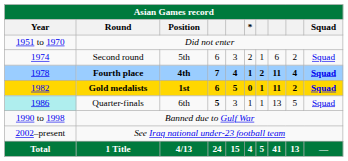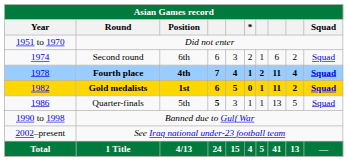(184, 58) 5th -> (184, 58) 6th
(40, 103) paleturquoise background -> (40, 103) no background
(184, 103) 6th -> (184, 103) 5th
